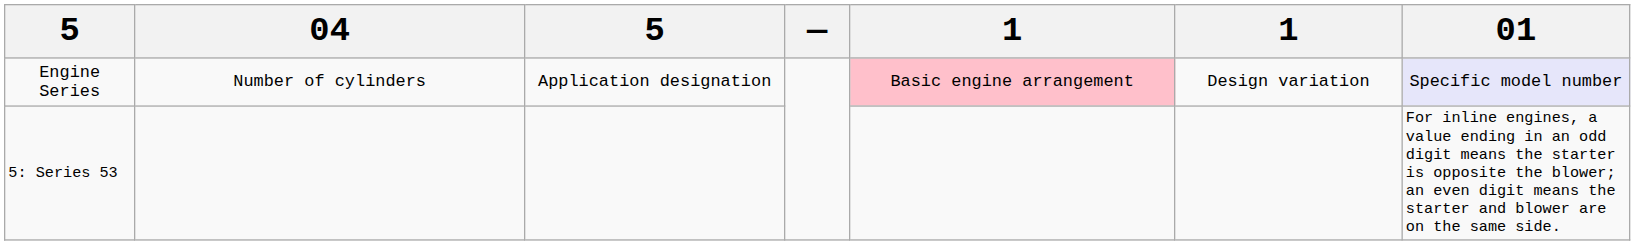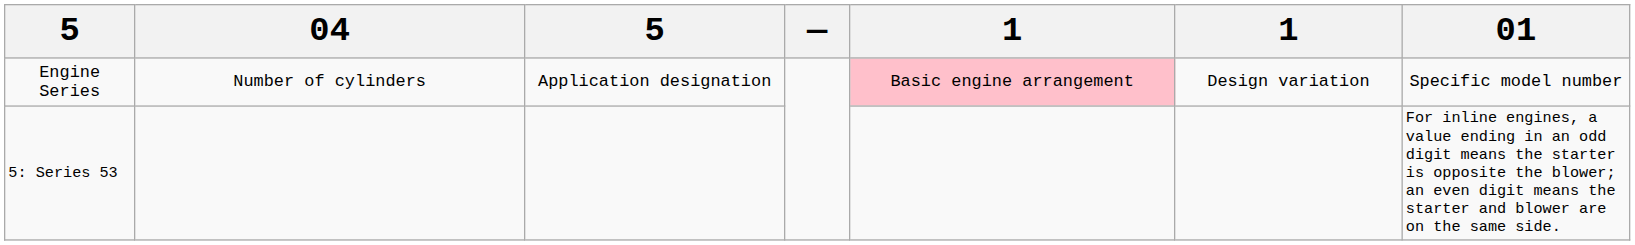(1516, 82) lavender background -> (1516, 82) no background
